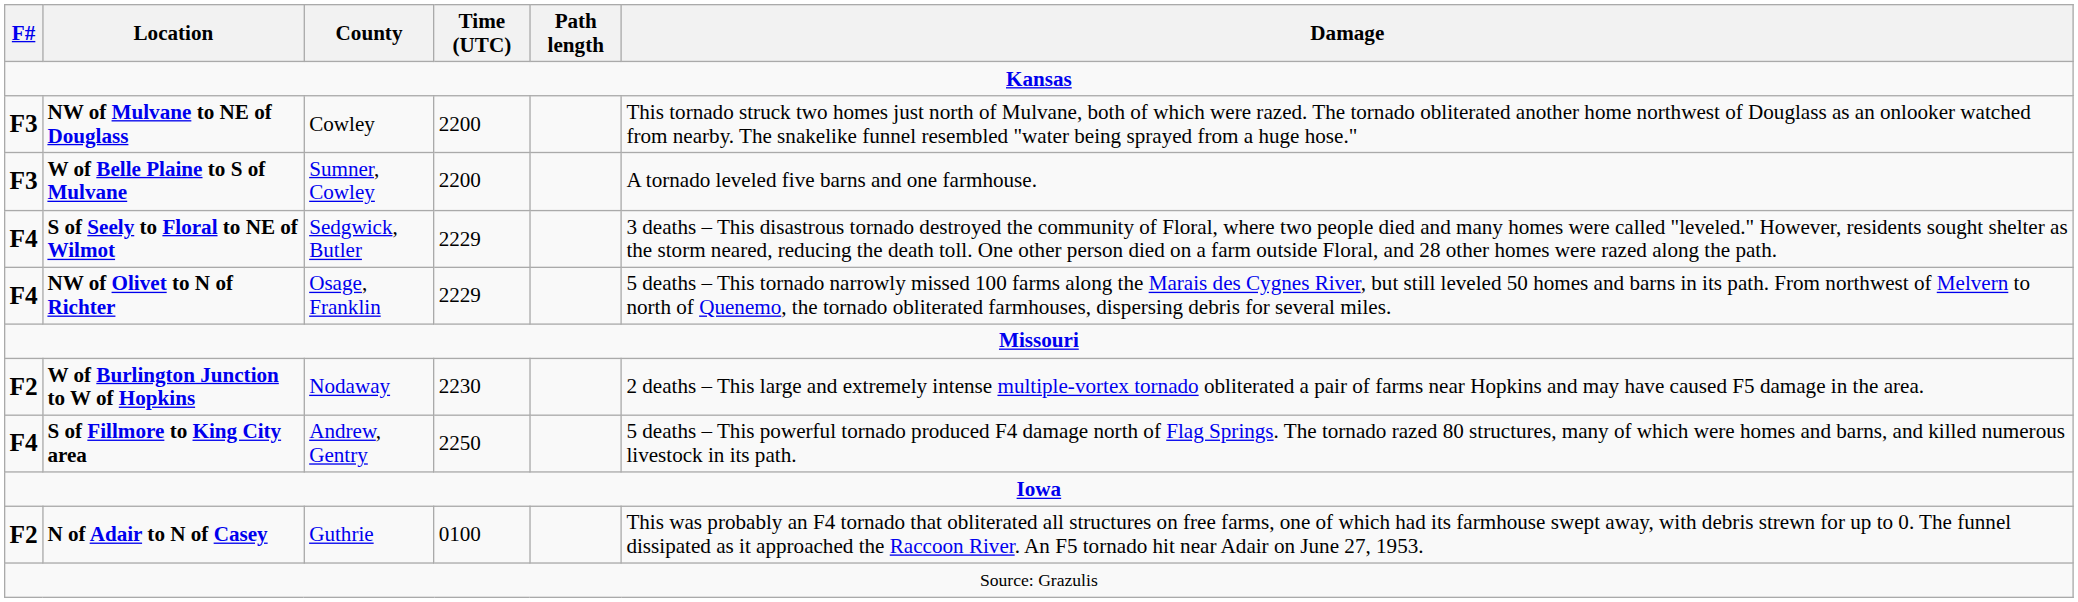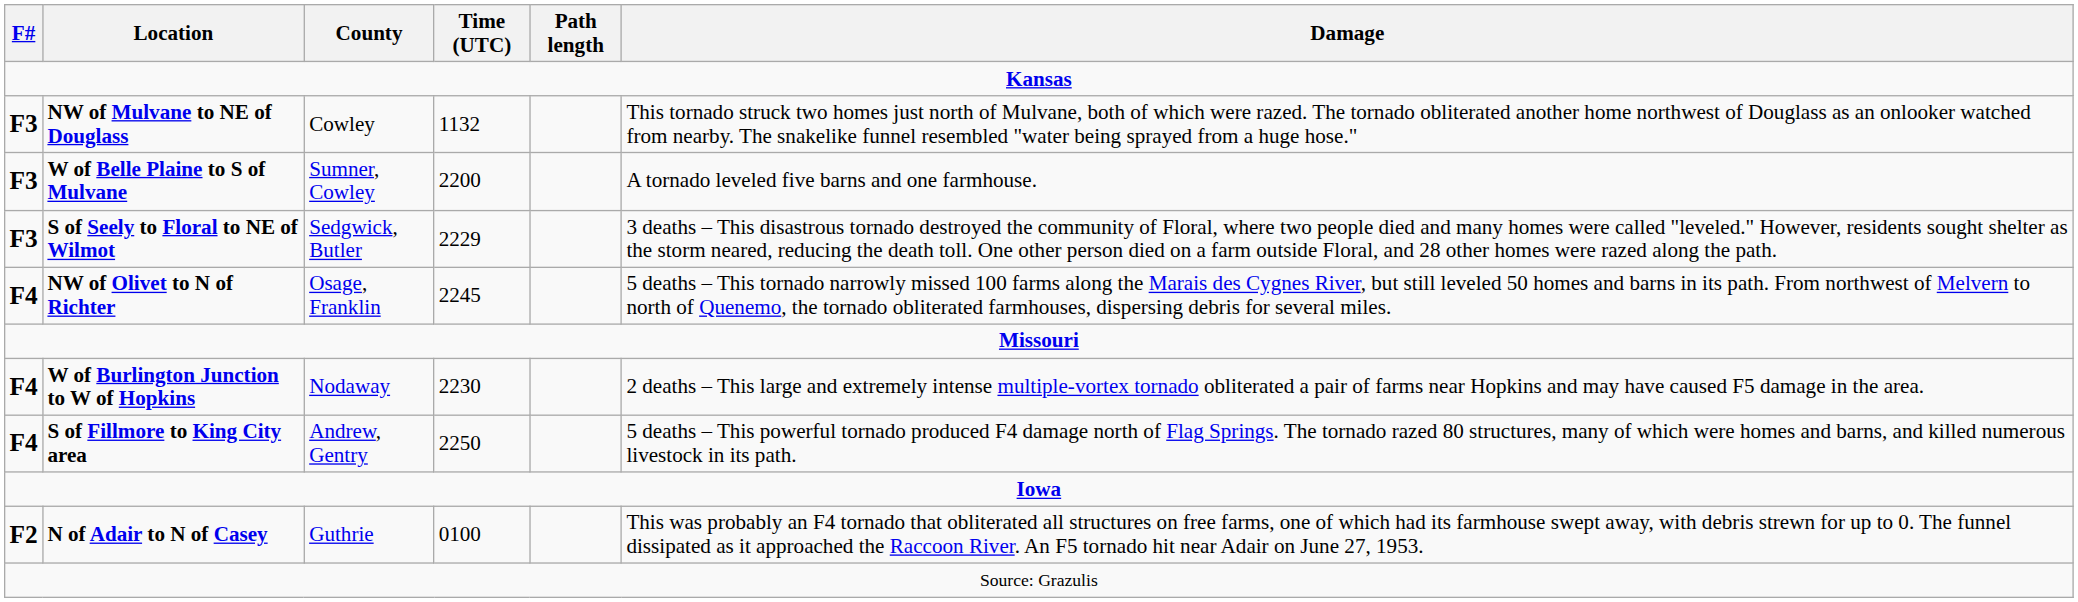(460, 123) 2200 -> (459, 123) 1132
(24, 238) F4 -> (24, 238) F3
(460, 295) 2229 -> (460, 295) 2245
(24, 386) F2 -> (24, 386) F4
